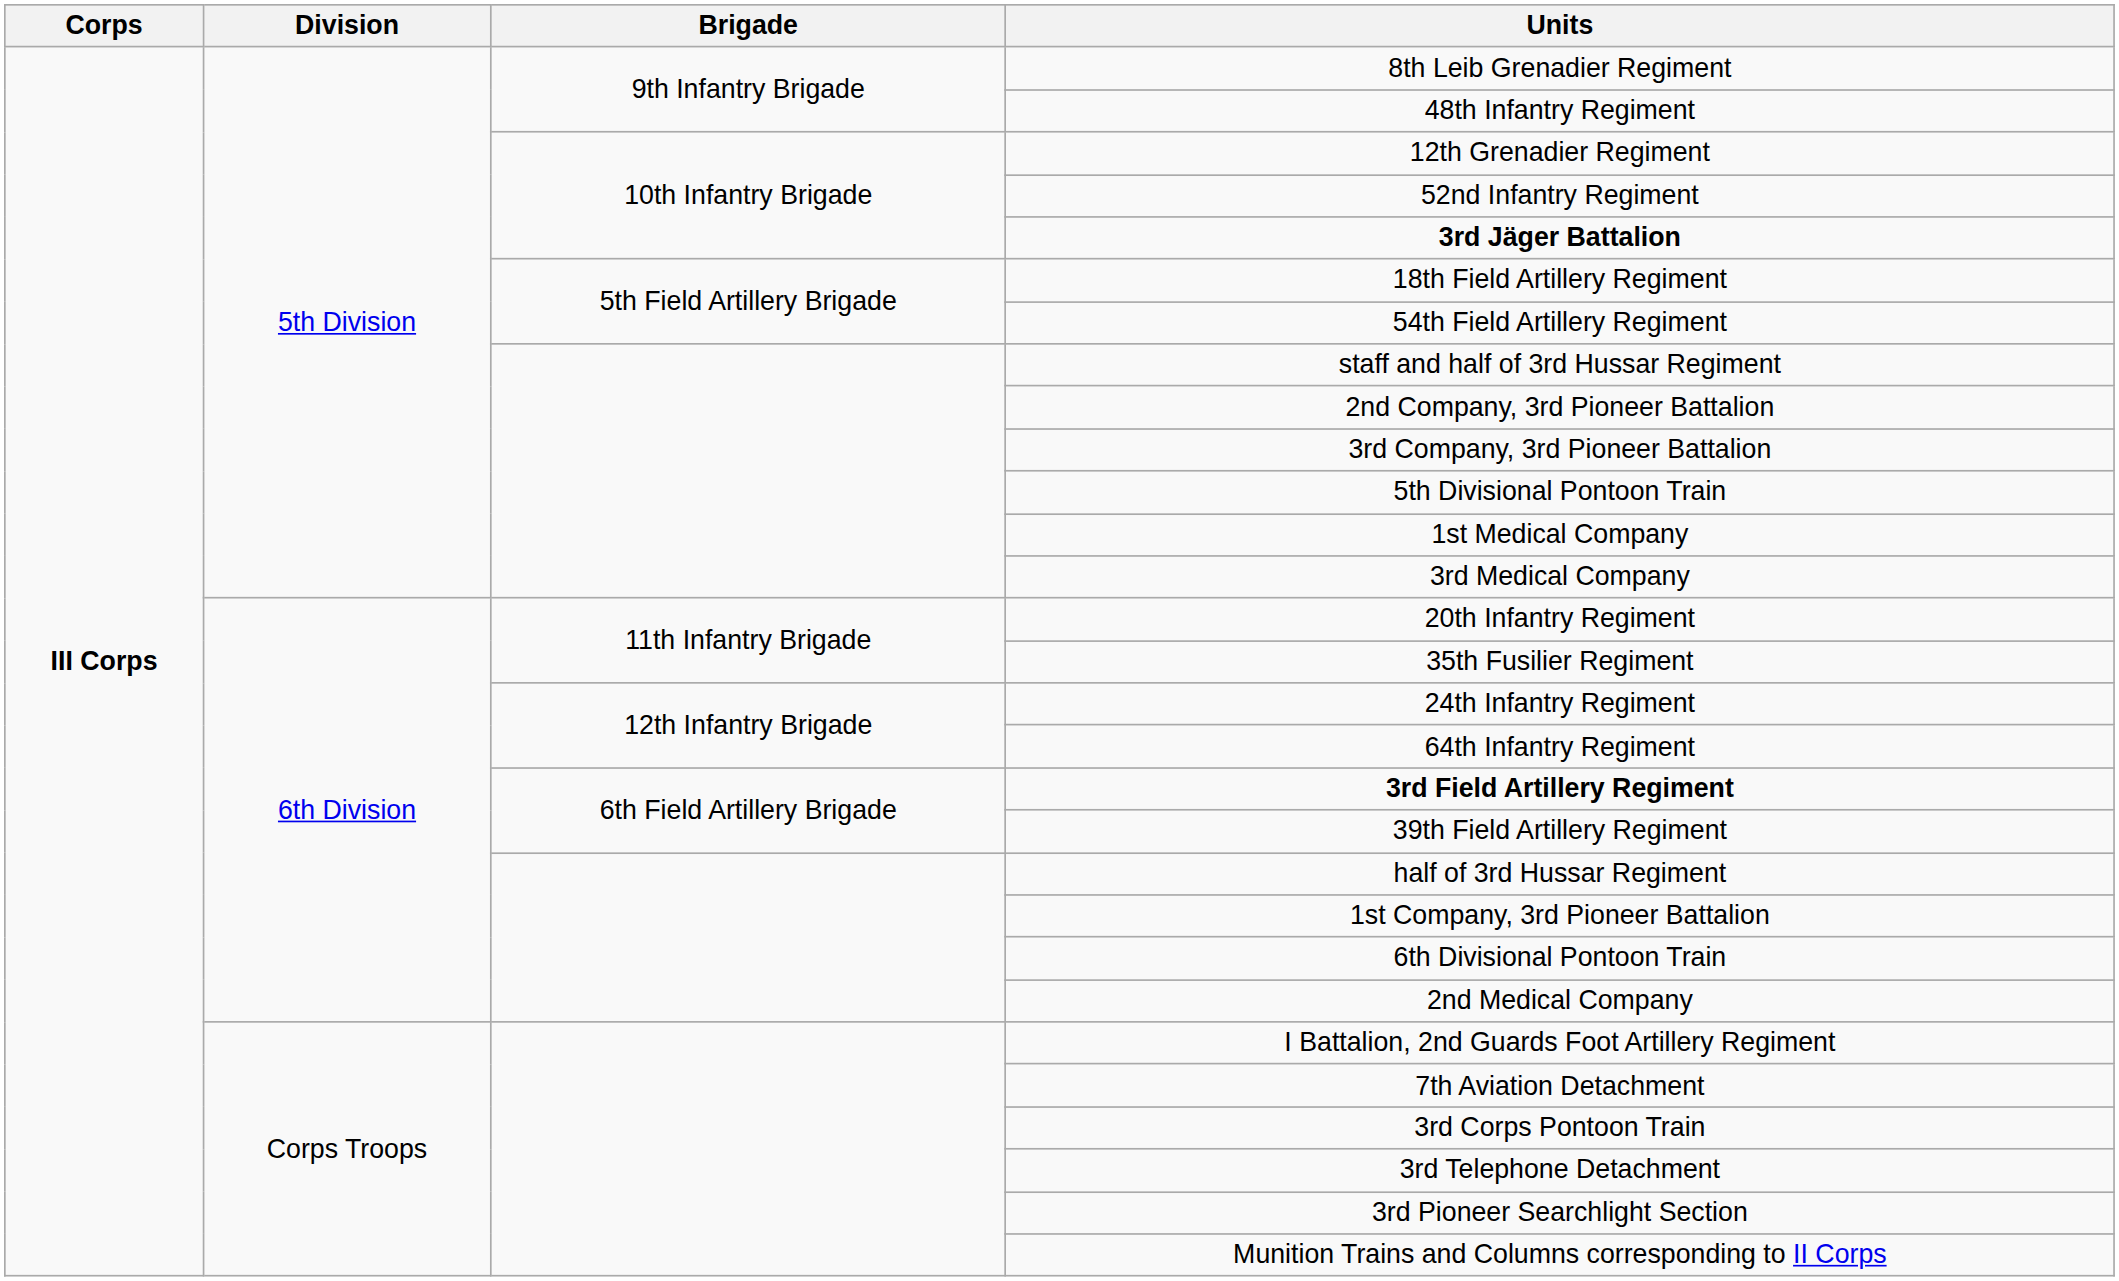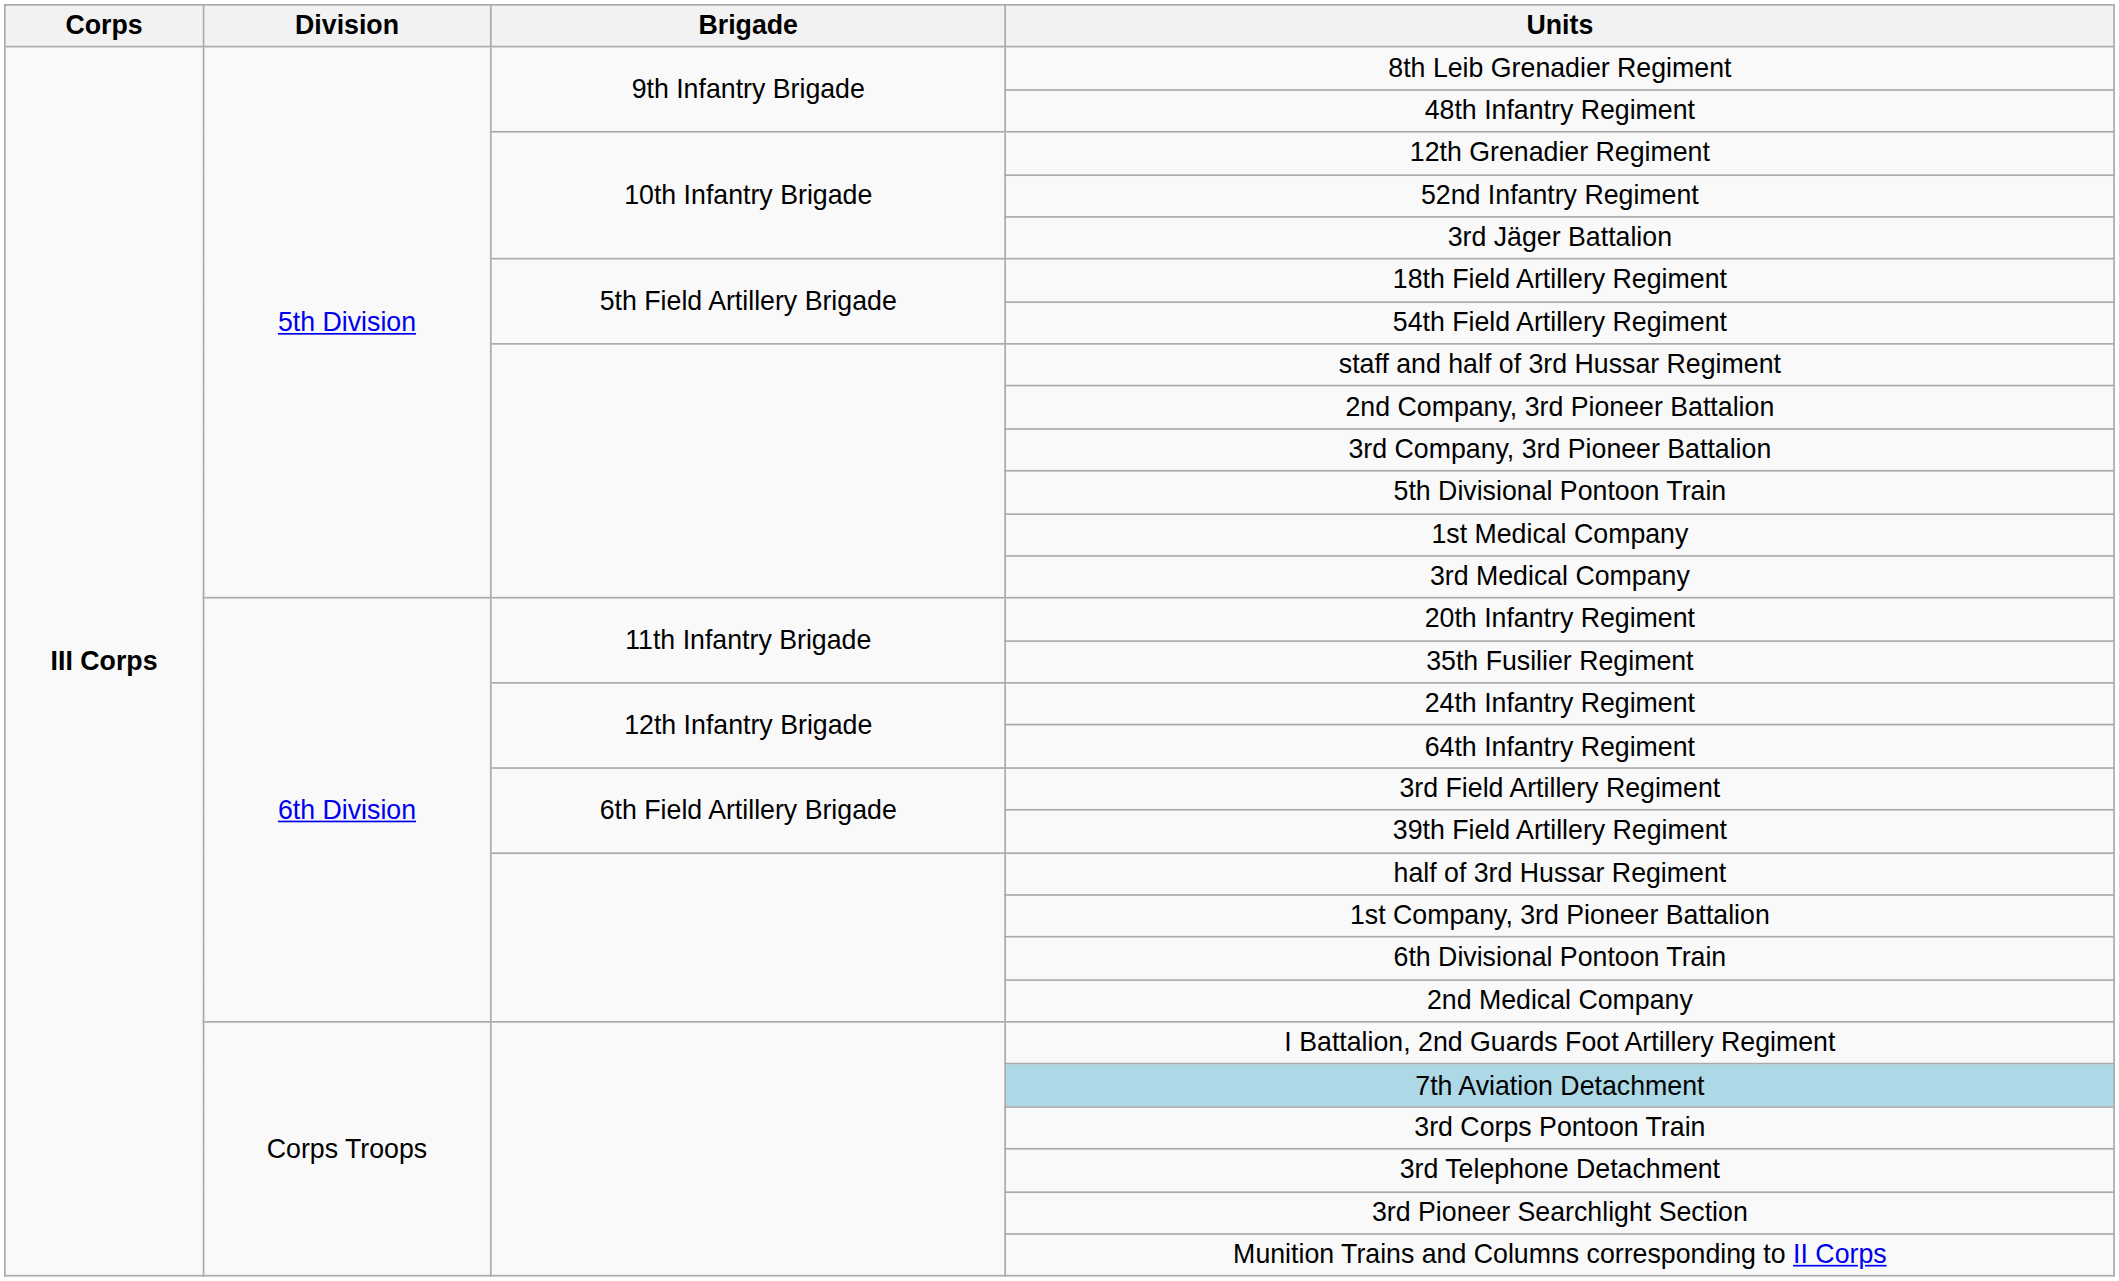(1560, 237) bold -> (1560, 237) normal
(1560, 788) bold -> (1560, 788) normal
(1560, 1085) no background -> (1560, 1085) lightblue background
